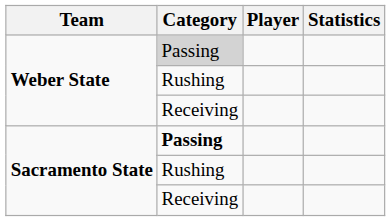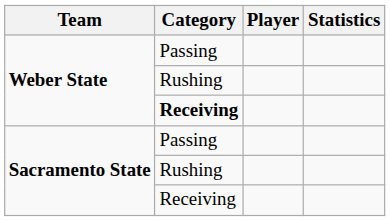(190, 50) lightgrey background -> (188, 50) no background
(200, 110) normal -> (199, 110) bold
(192, 140) bold -> (188, 140) normal
